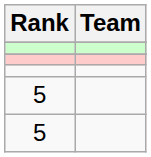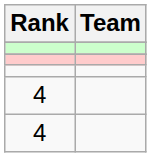(40, 94) 5 -> (40, 94) 4
(40, 132) 5 -> (40, 132) 4
